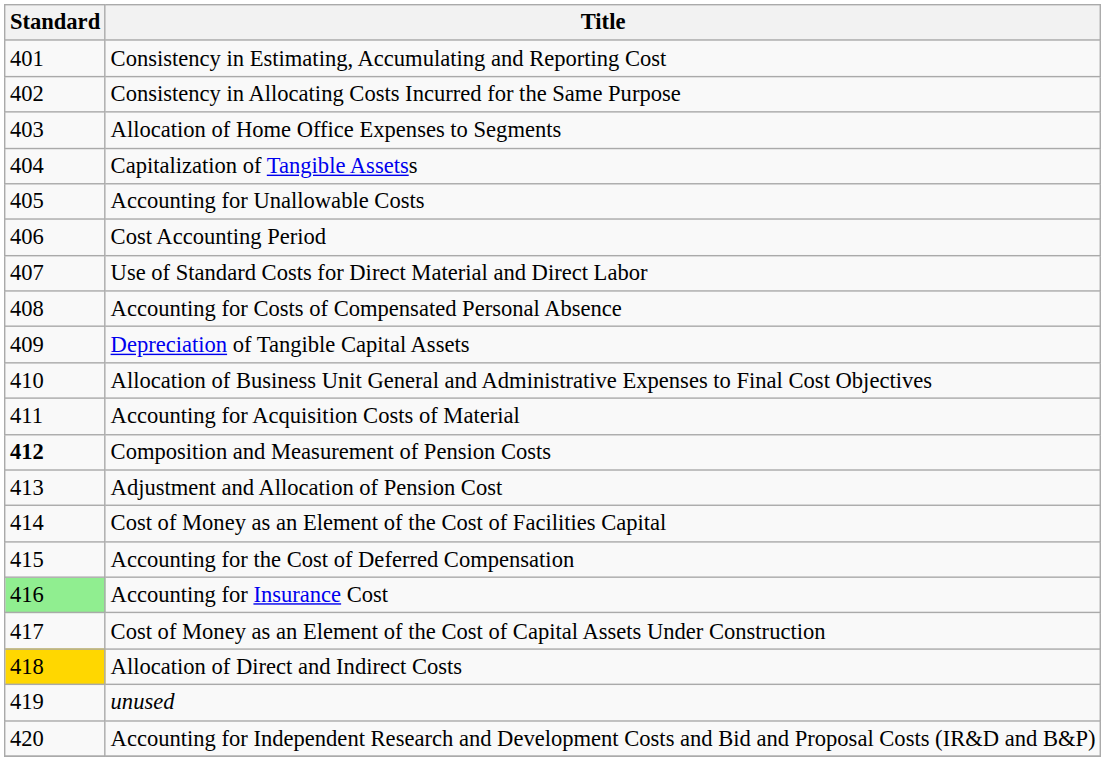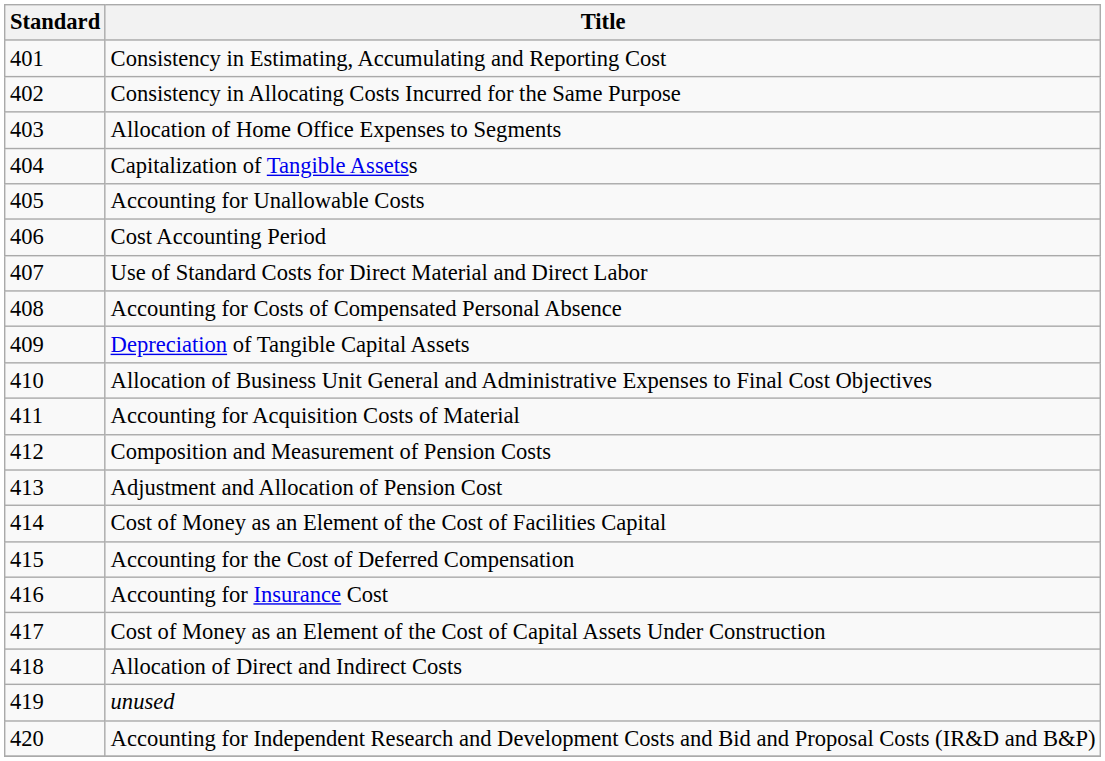(27, 451) bold -> (27, 451) normal
(27, 594) lightgreen background -> (27, 594) no background
(27, 666) gold background -> (27, 666) no background
